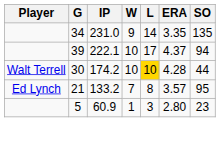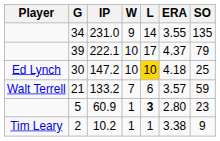(175, 32) 3.35 -> (175, 32) 3.55
(202, 51) 94 -> (202, 51) 79
(36, 70) Walt Terrell -> (36, 70) Ed Lynch
(105, 70) 174.2 -> (105, 70) 147.2
(175, 70) 4.28 -> (175, 70) 4.18
(202, 70) 44 -> (202, 70) 25
(36, 88) Ed Lynch -> (36, 88) Walt Terrell
(150, 88) 8 -> (150, 88) 6
(202, 88) 95 -> (202, 88) 59
(150, 107) normal -> (150, 107) bold
+ row: (78, 126)
